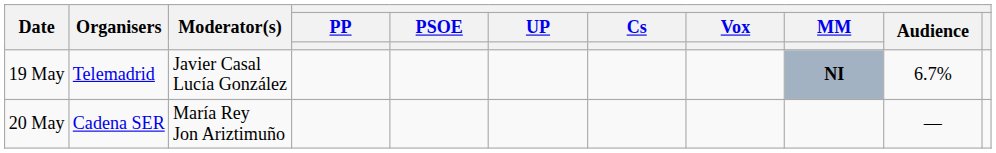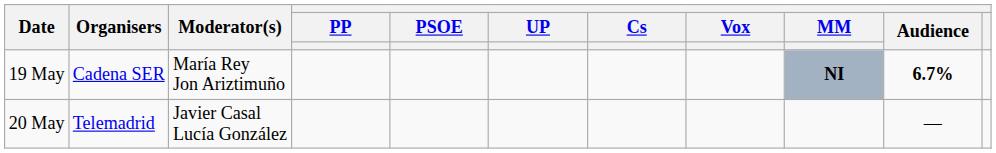(114, 74) Telemadrid -> (119, 74) Cadena SER
(230, 74) Javier Casal Lucía González -> (229, 74) María Rey Jon Ariztimuño
(933, 74) normal -> (933, 74) bold
(119, 123) Cadena SER -> (114, 123) Telemadrid
(229, 123) María Rey Jon Ariztimuño -> (230, 123) Javier Casal Lucía González
